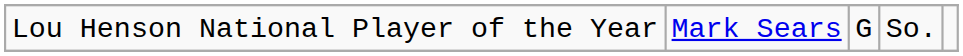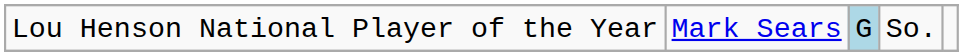(864, 28) no background -> (864, 28) lightblue background
